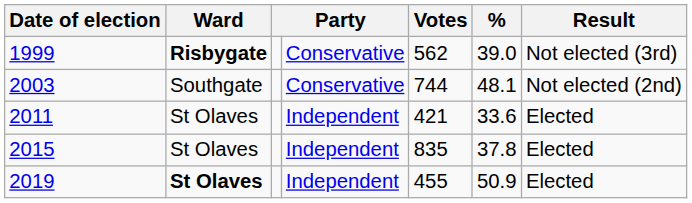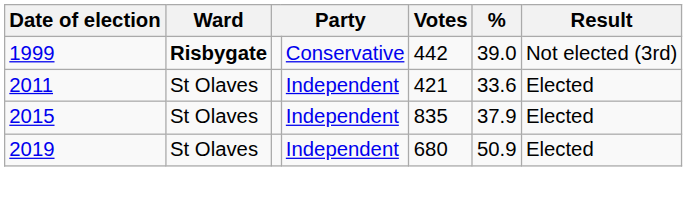(431, 52) 562 -> (431, 52) 442
- row: (32, 85)
(497, 149) 37.8 -> (497, 117) 37.9
(216, 181) bold -> (214, 149) normal
(431, 181) 455 -> (431, 149) 680
